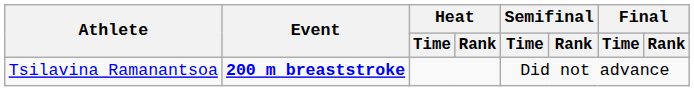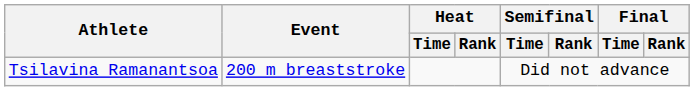(316, 71) bold -> (316, 71) normal
